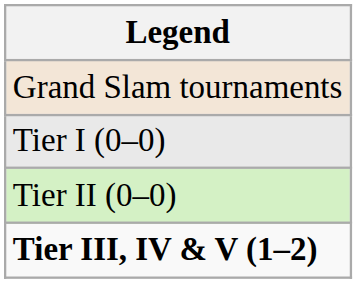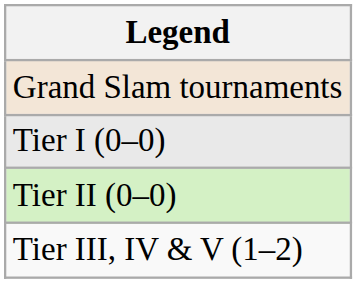(165, 249) bold -> (158, 249) normal
